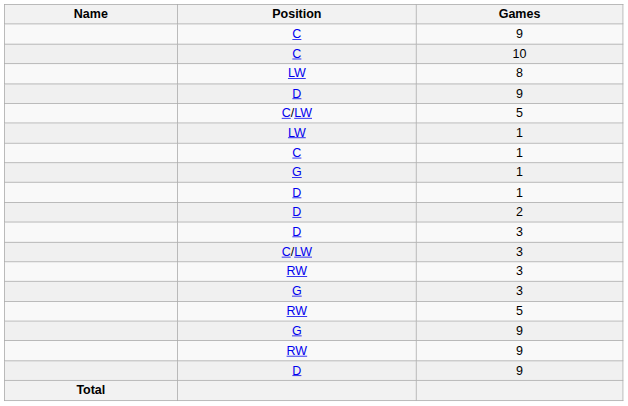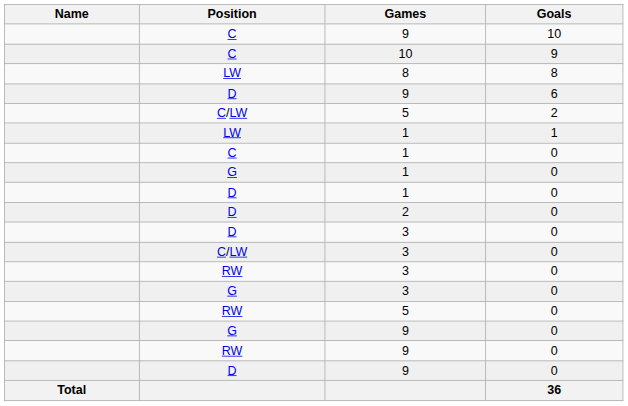+ column: (554, 14)
